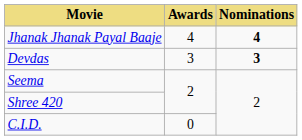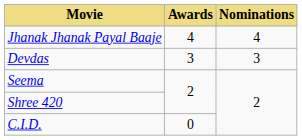(257, 37) bold -> (257, 37) normal
(257, 59) bold -> (257, 59) normal
